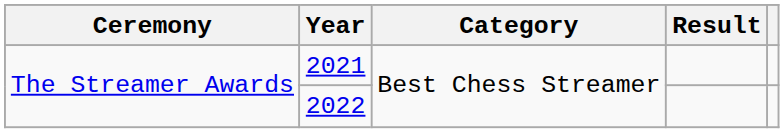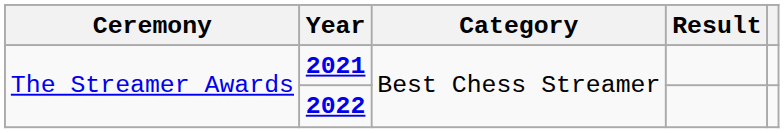(336, 66) normal -> (336, 66) bold
(336, 106) normal -> (336, 106) bold
